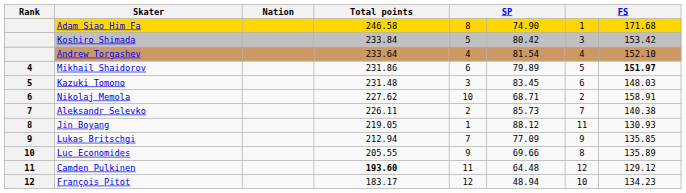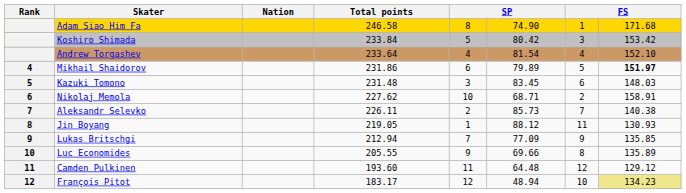(381, 168) bold -> (381, 168) normal
(640, 182) no background -> (640, 182) khaki background
